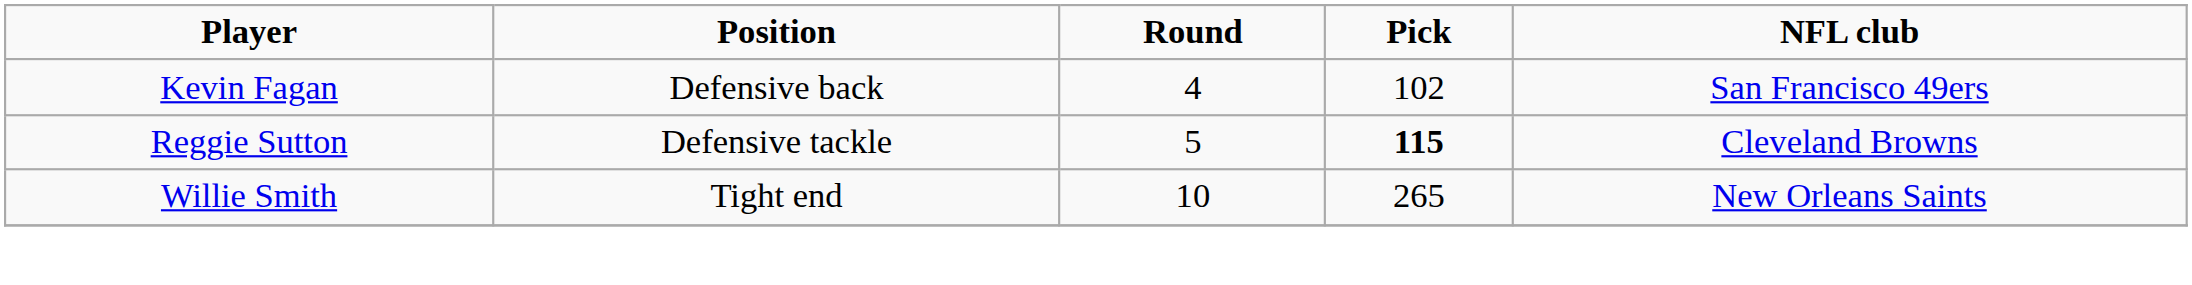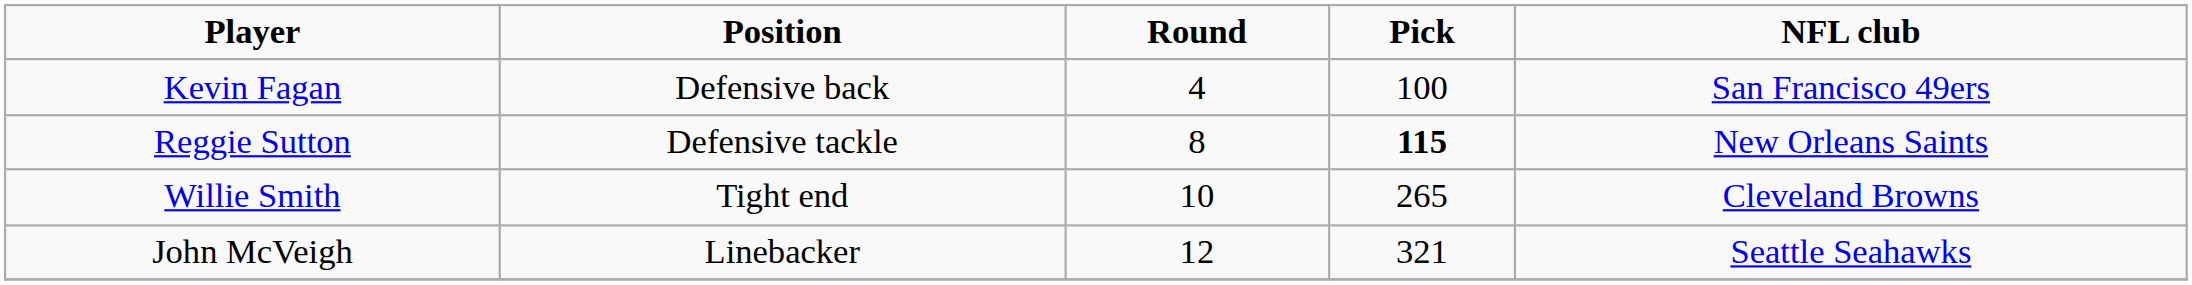(1419, 86) 102 -> (1422, 86) 100
(1193, 141) 5 -> (1197, 141) 8
(1850, 141) Cleveland Browns -> (1851, 141) New Orleans Saints
(1850, 196) New Orleans Saints -> (1851, 196) Cleveland Browns
+ row: (252, 251)
